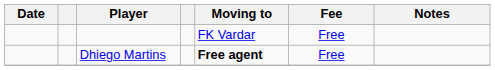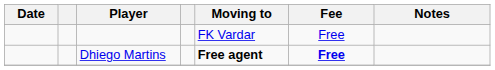(331, 55) normal -> (331, 55) bold
